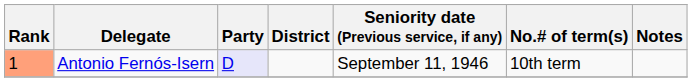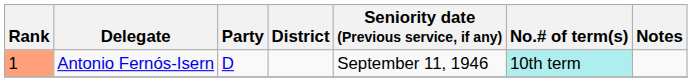(228, 63) lavender background -> (228, 63) no background
(545, 63) no background -> (545, 63) paleturquoise background
